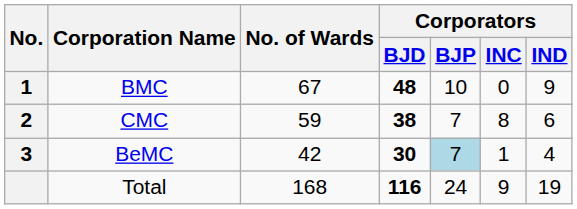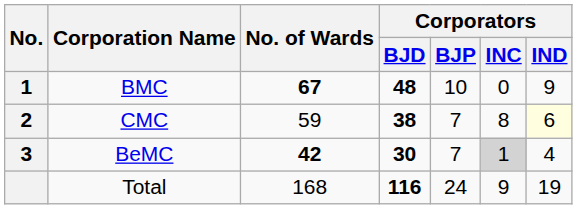(310, 87) normal -> (310, 87) bold
(549, 120) no background -> (549, 120) lightyellow background
(310, 154) normal -> (310, 154) bold
(456, 154) lightblue background -> (456, 154) no background
(504, 154) no background -> (504, 154) lightgrey background
